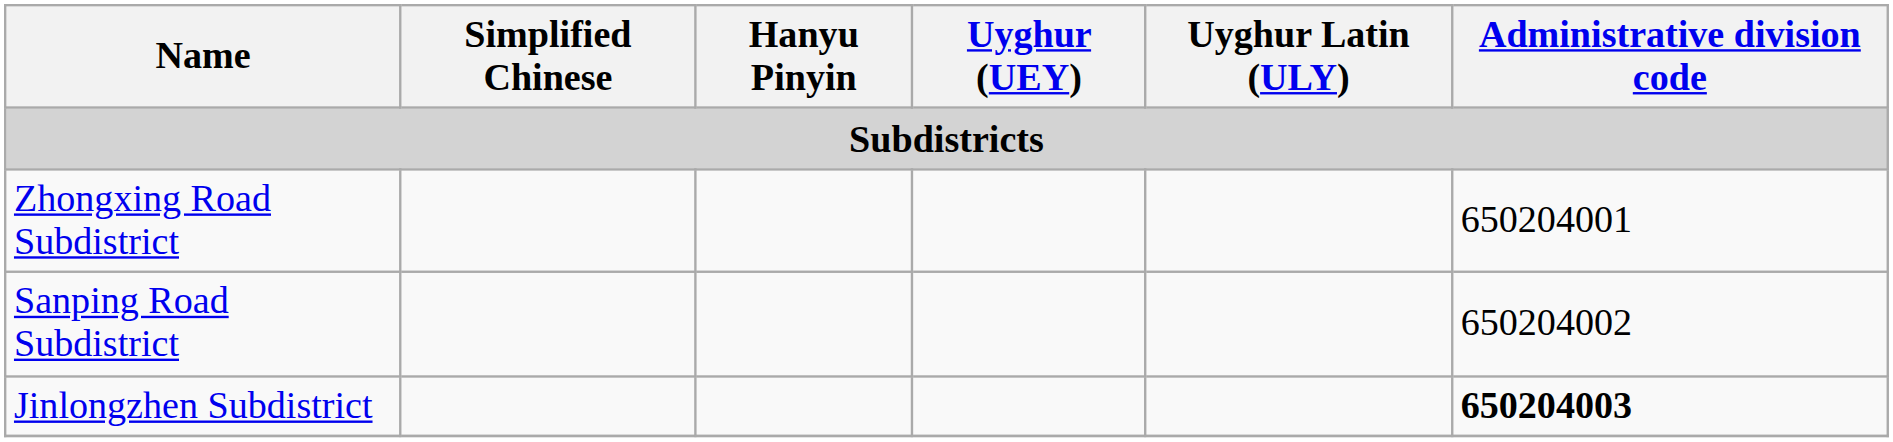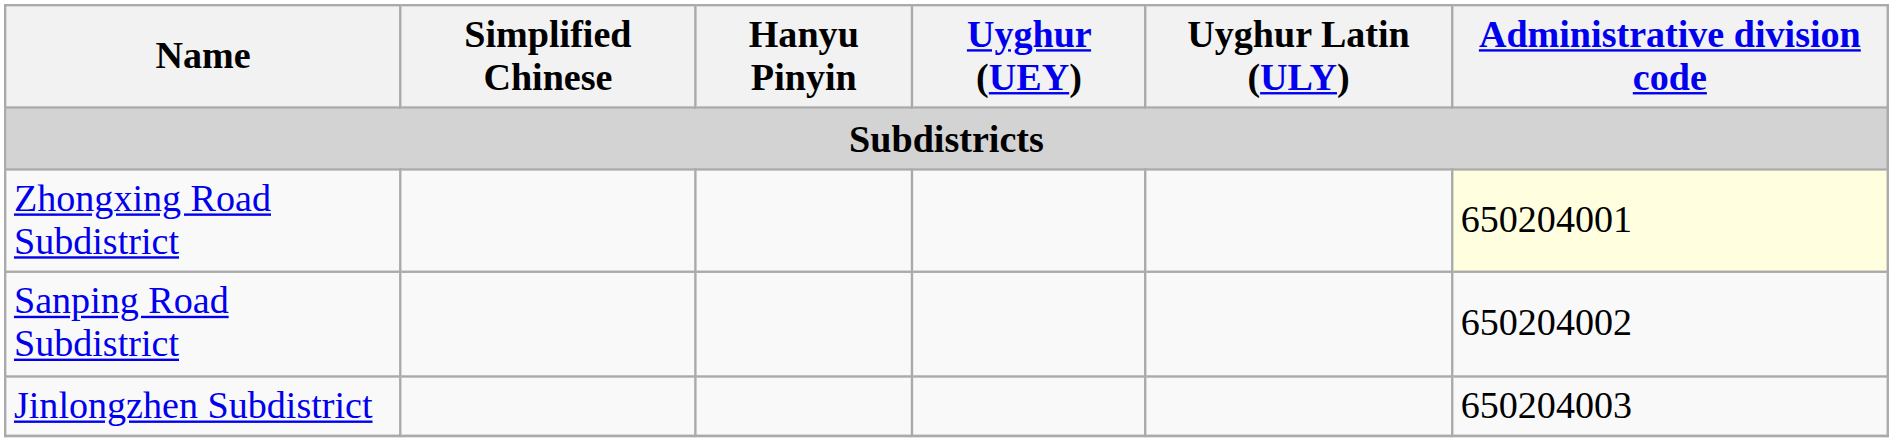(1546, 219) no background -> (1546, 219) lightyellow background
(1546, 404) bold -> (1546, 404) normal
